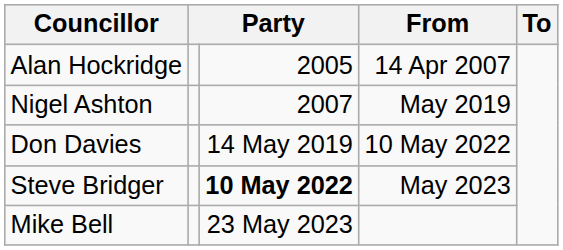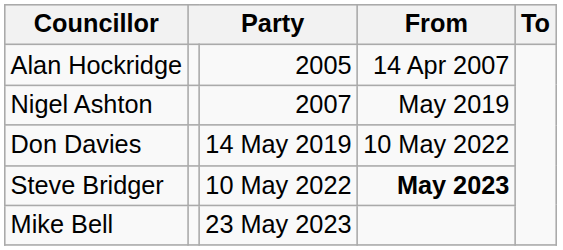(279, 184) bold -> (278, 184) normal
(455, 184) normal -> (453, 184) bold
